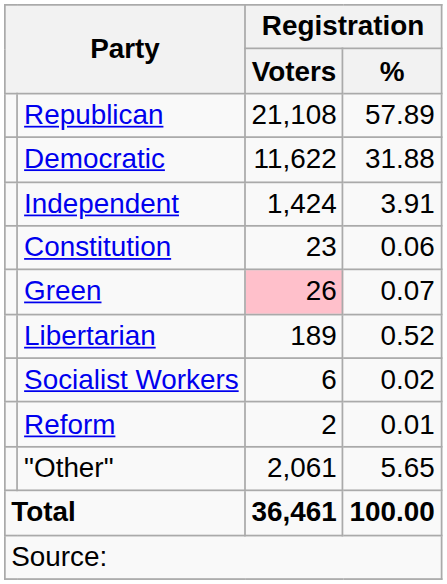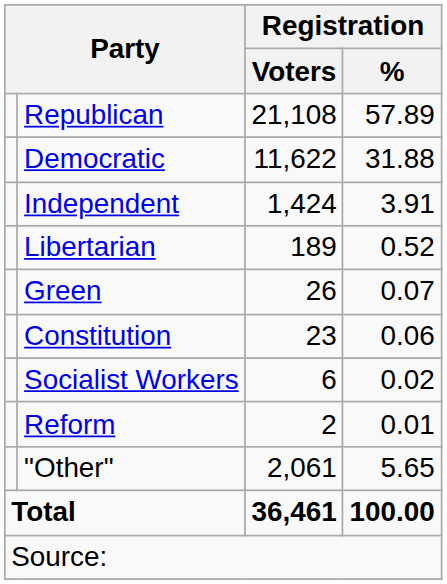rows swapped: (90, 335) <-> (98, 247)
(321, 291) pink background -> (321, 291) no background
